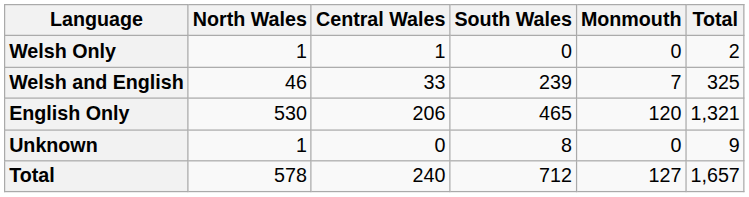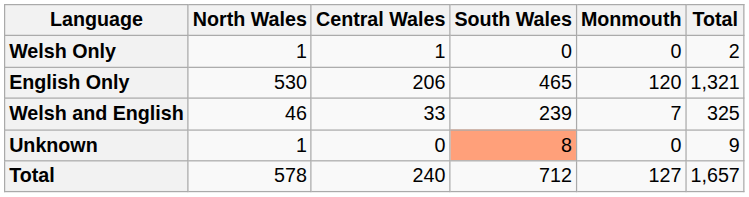rows swapped: (69, 113) <-> (96, 82)
(566, 144) no background -> (566, 144) lightsalmon background
